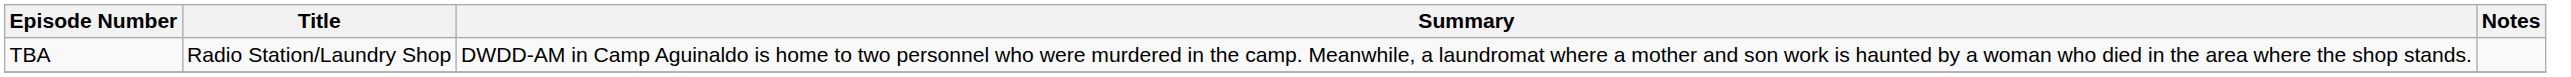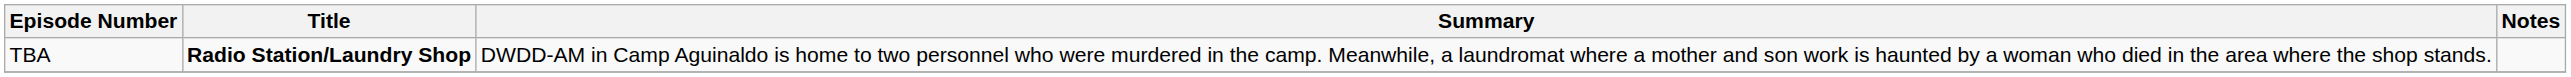(319, 54) normal -> (329, 54) bold
